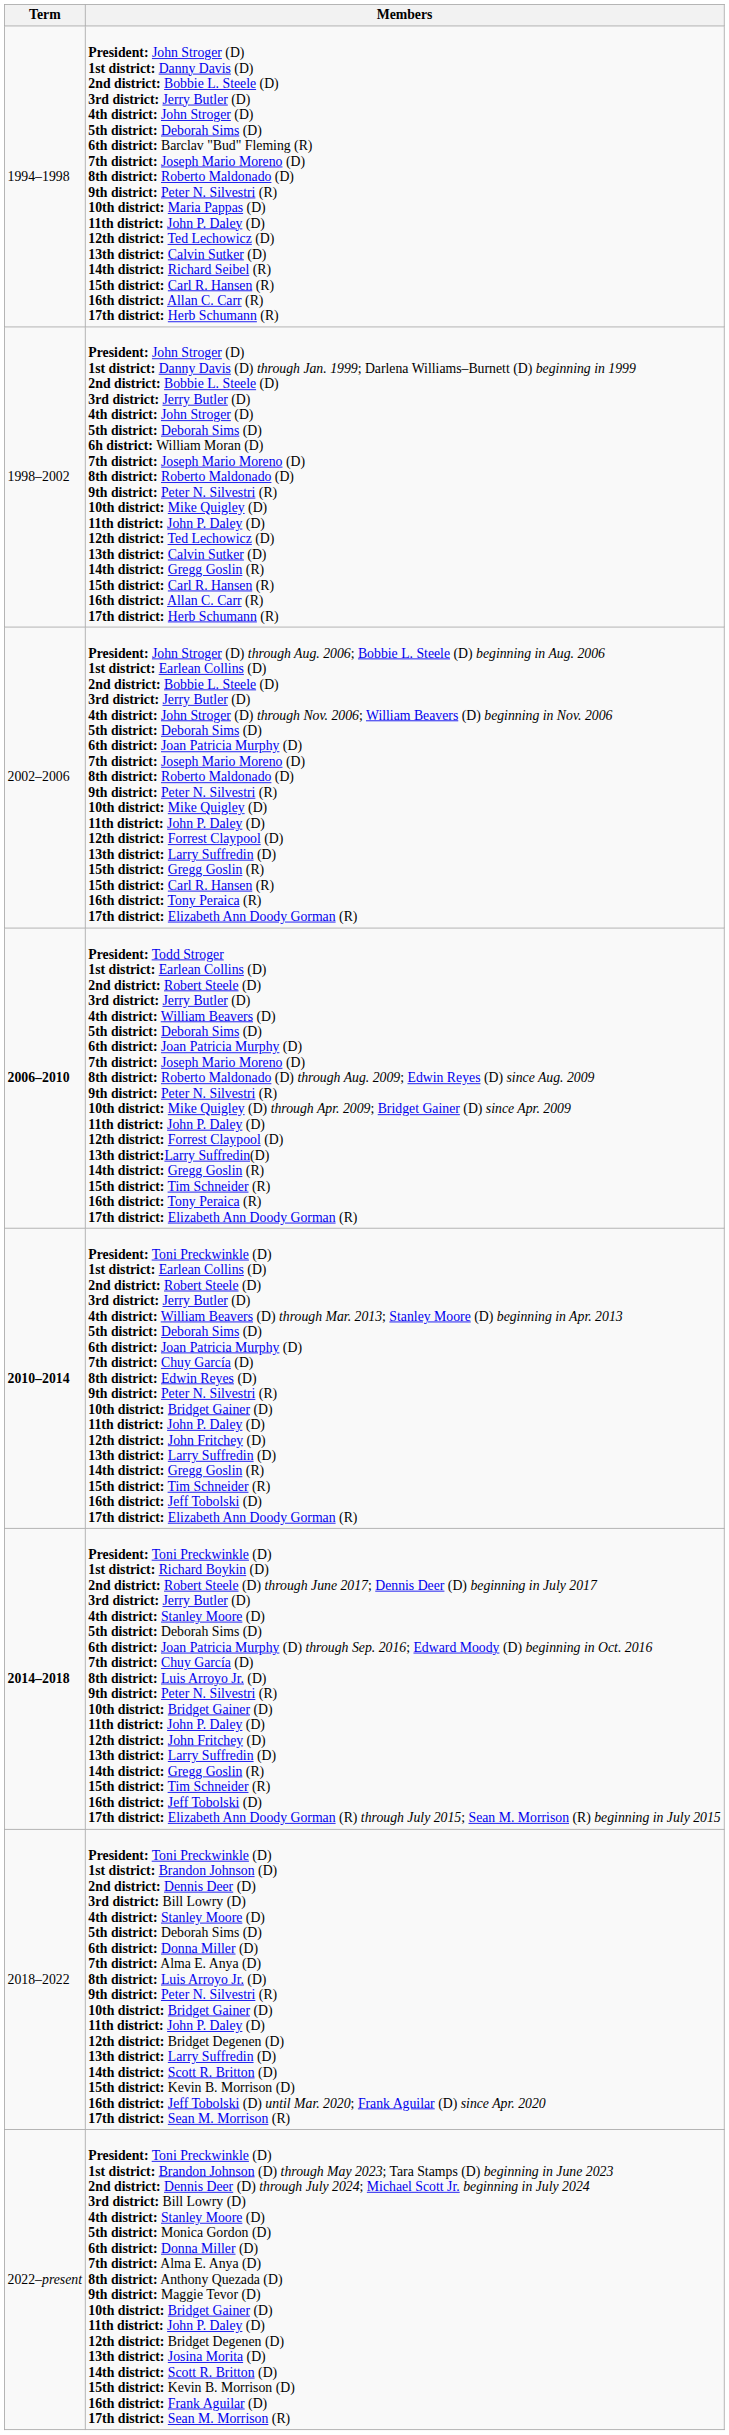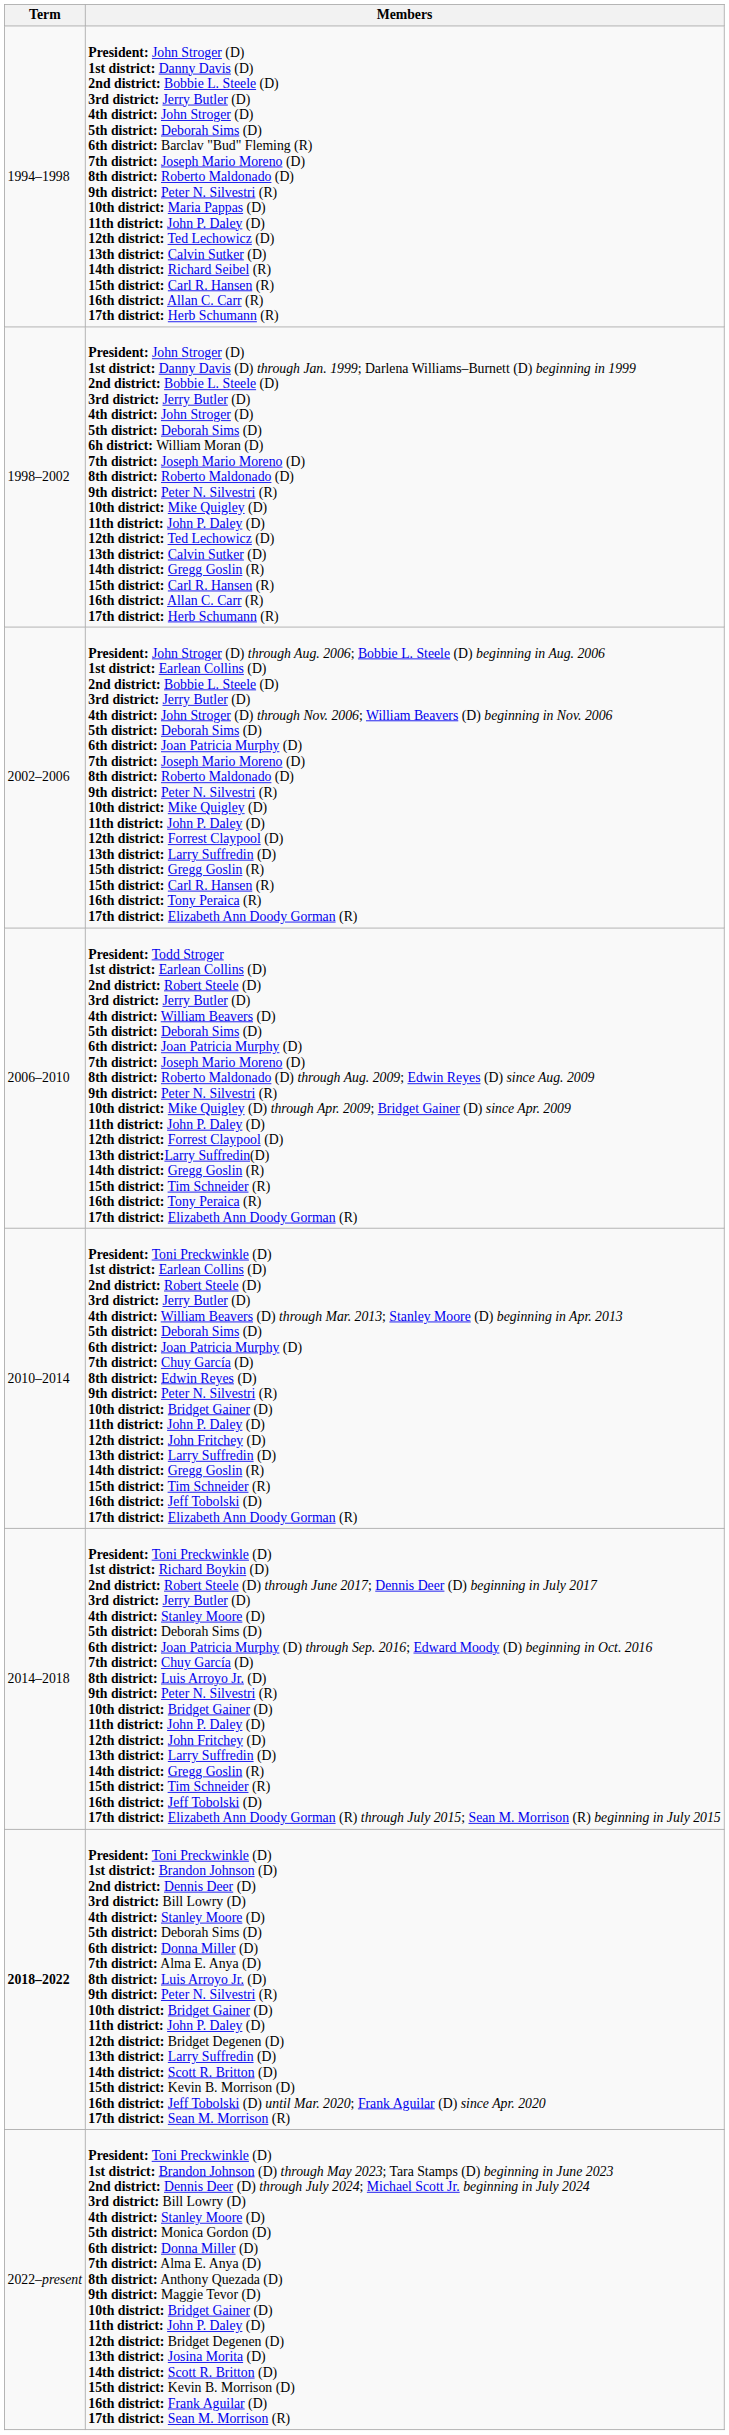(39, 1077) bold -> (39, 1077) normal
(39, 1378) bold -> (39, 1378) normal
(39, 1678) bold -> (39, 1678) normal
(39, 1979) normal -> (39, 1979) bold
